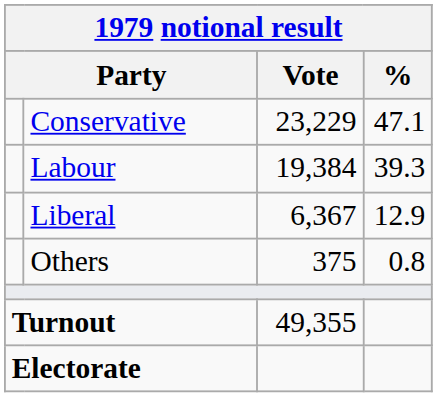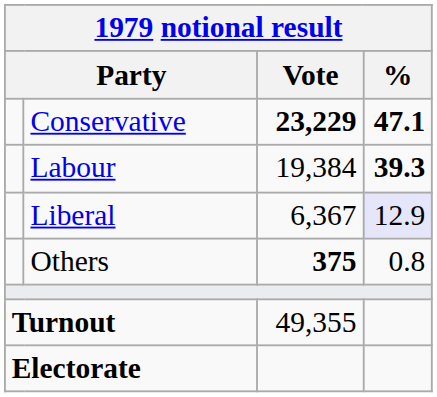(316, 121) normal -> (316, 121) bold
(399, 121) normal -> (399, 121) bold
(399, 167) normal -> (399, 167) bold
(399, 214) no background -> (399, 214) lavender background
(334, 261) normal -> (334, 261) bold
